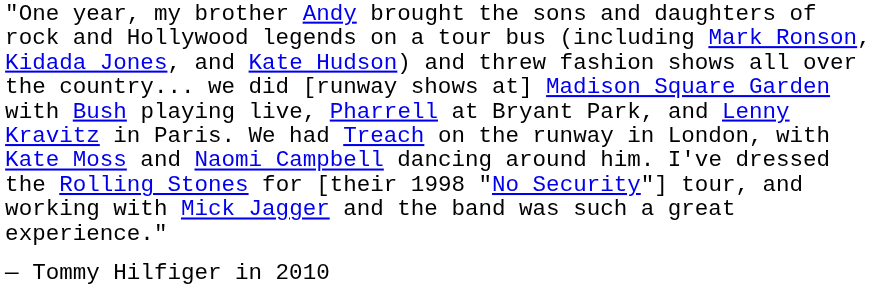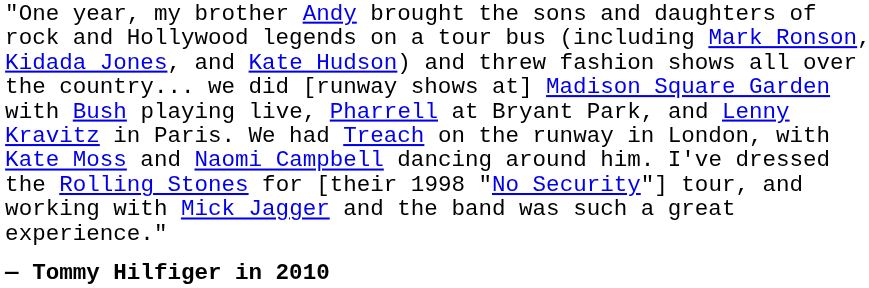(167, 273) normal -> (167, 273) bold
